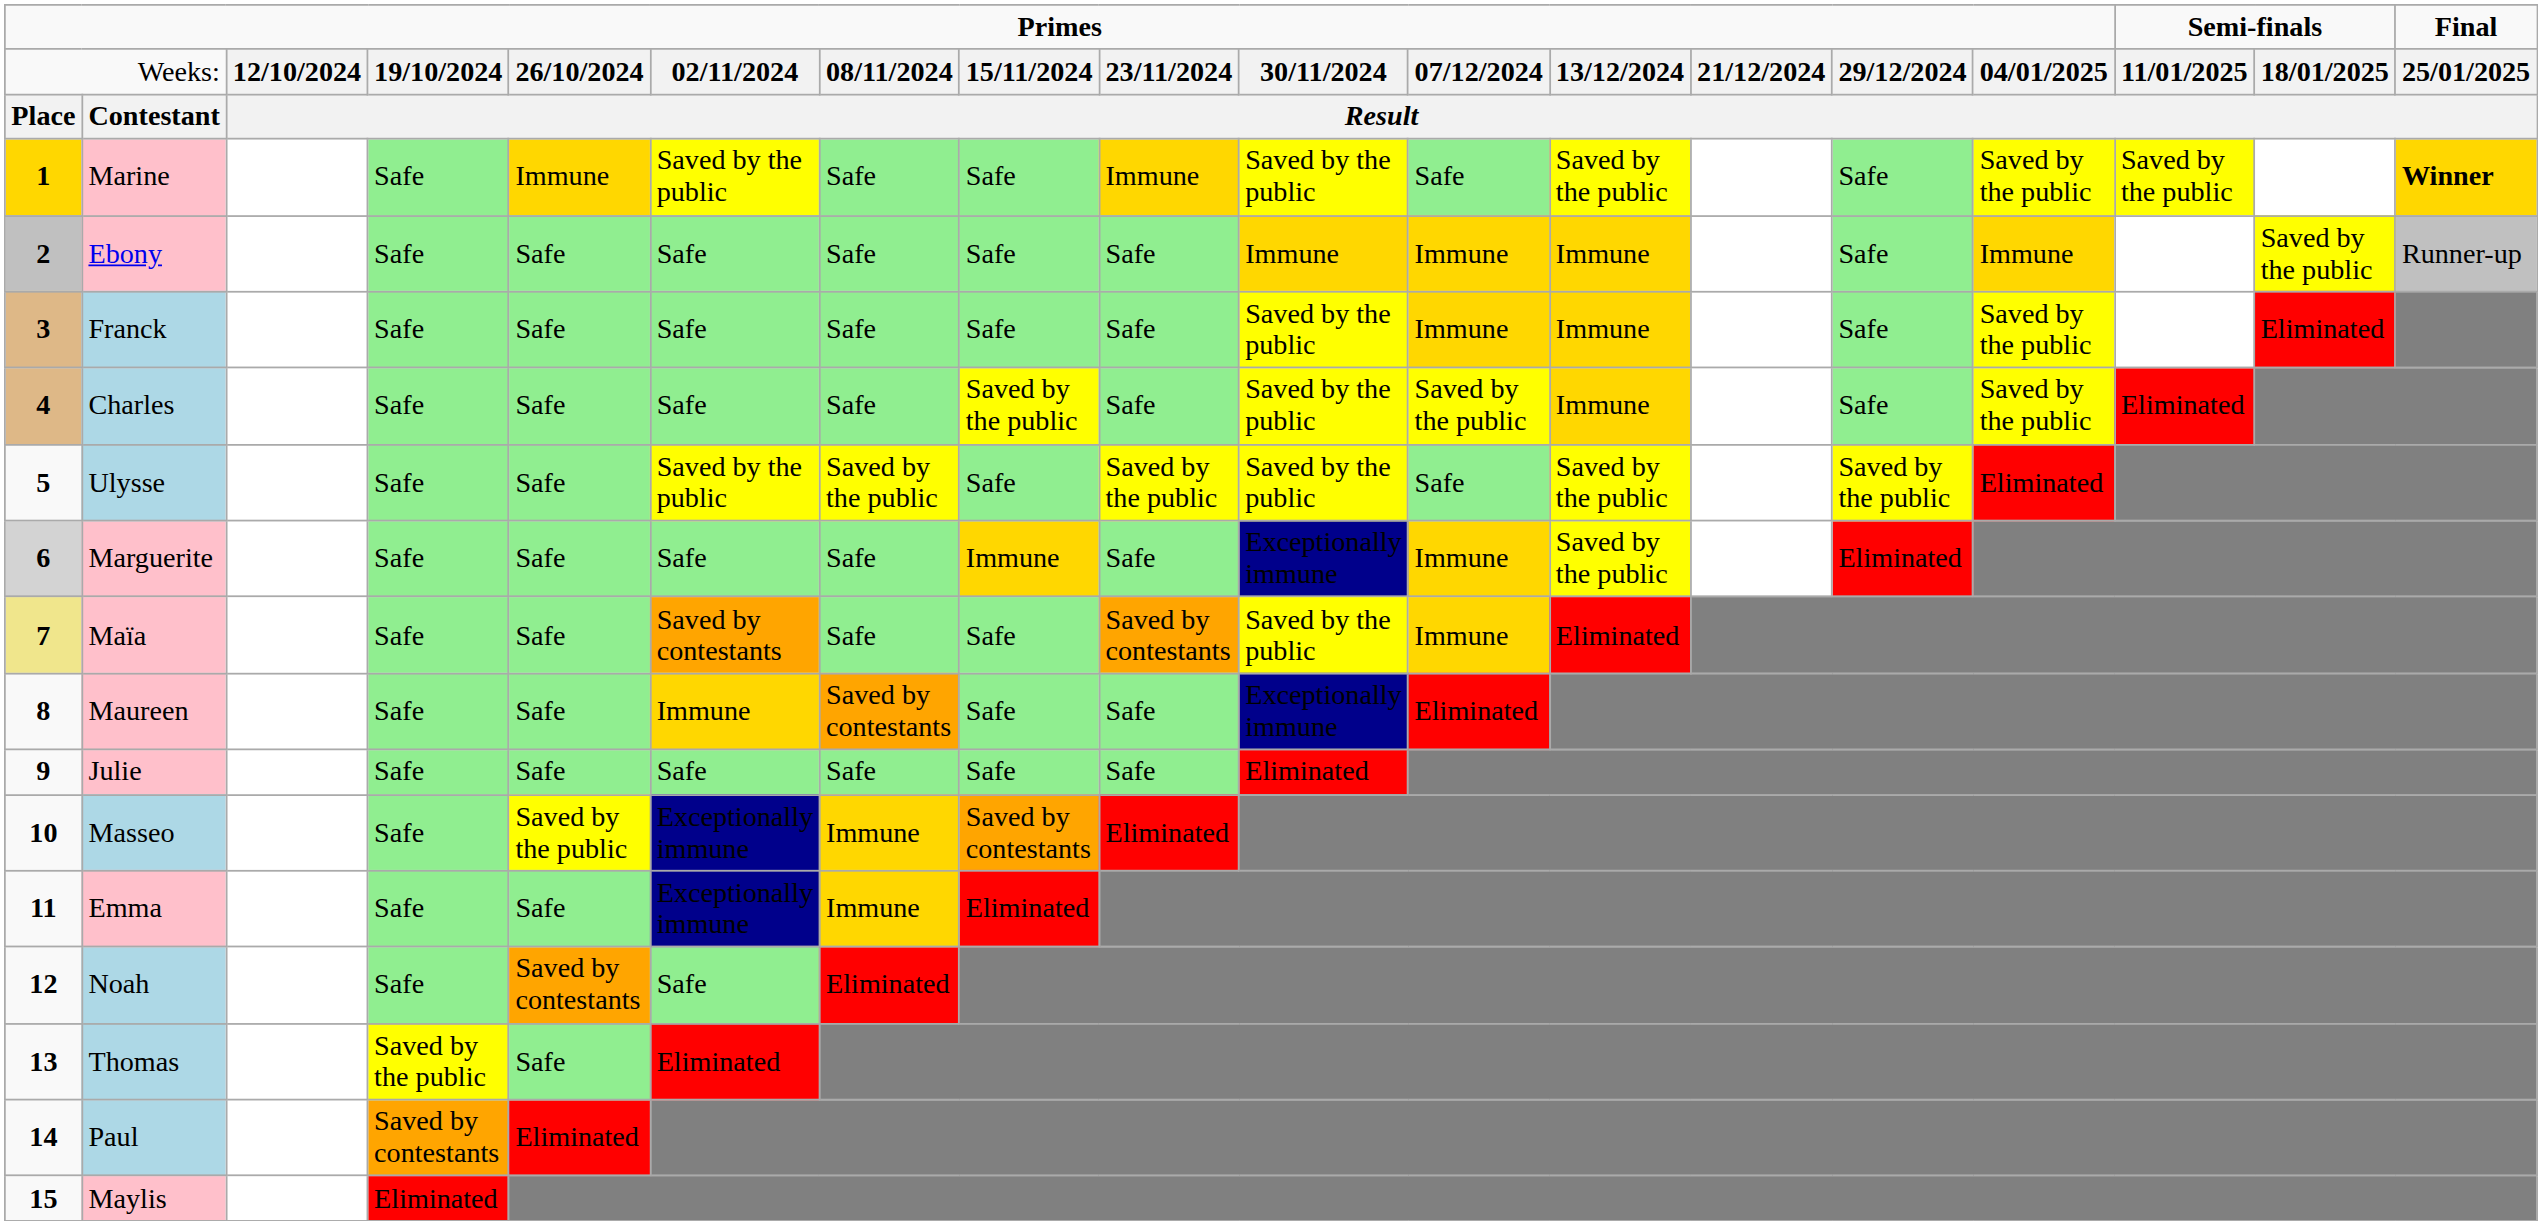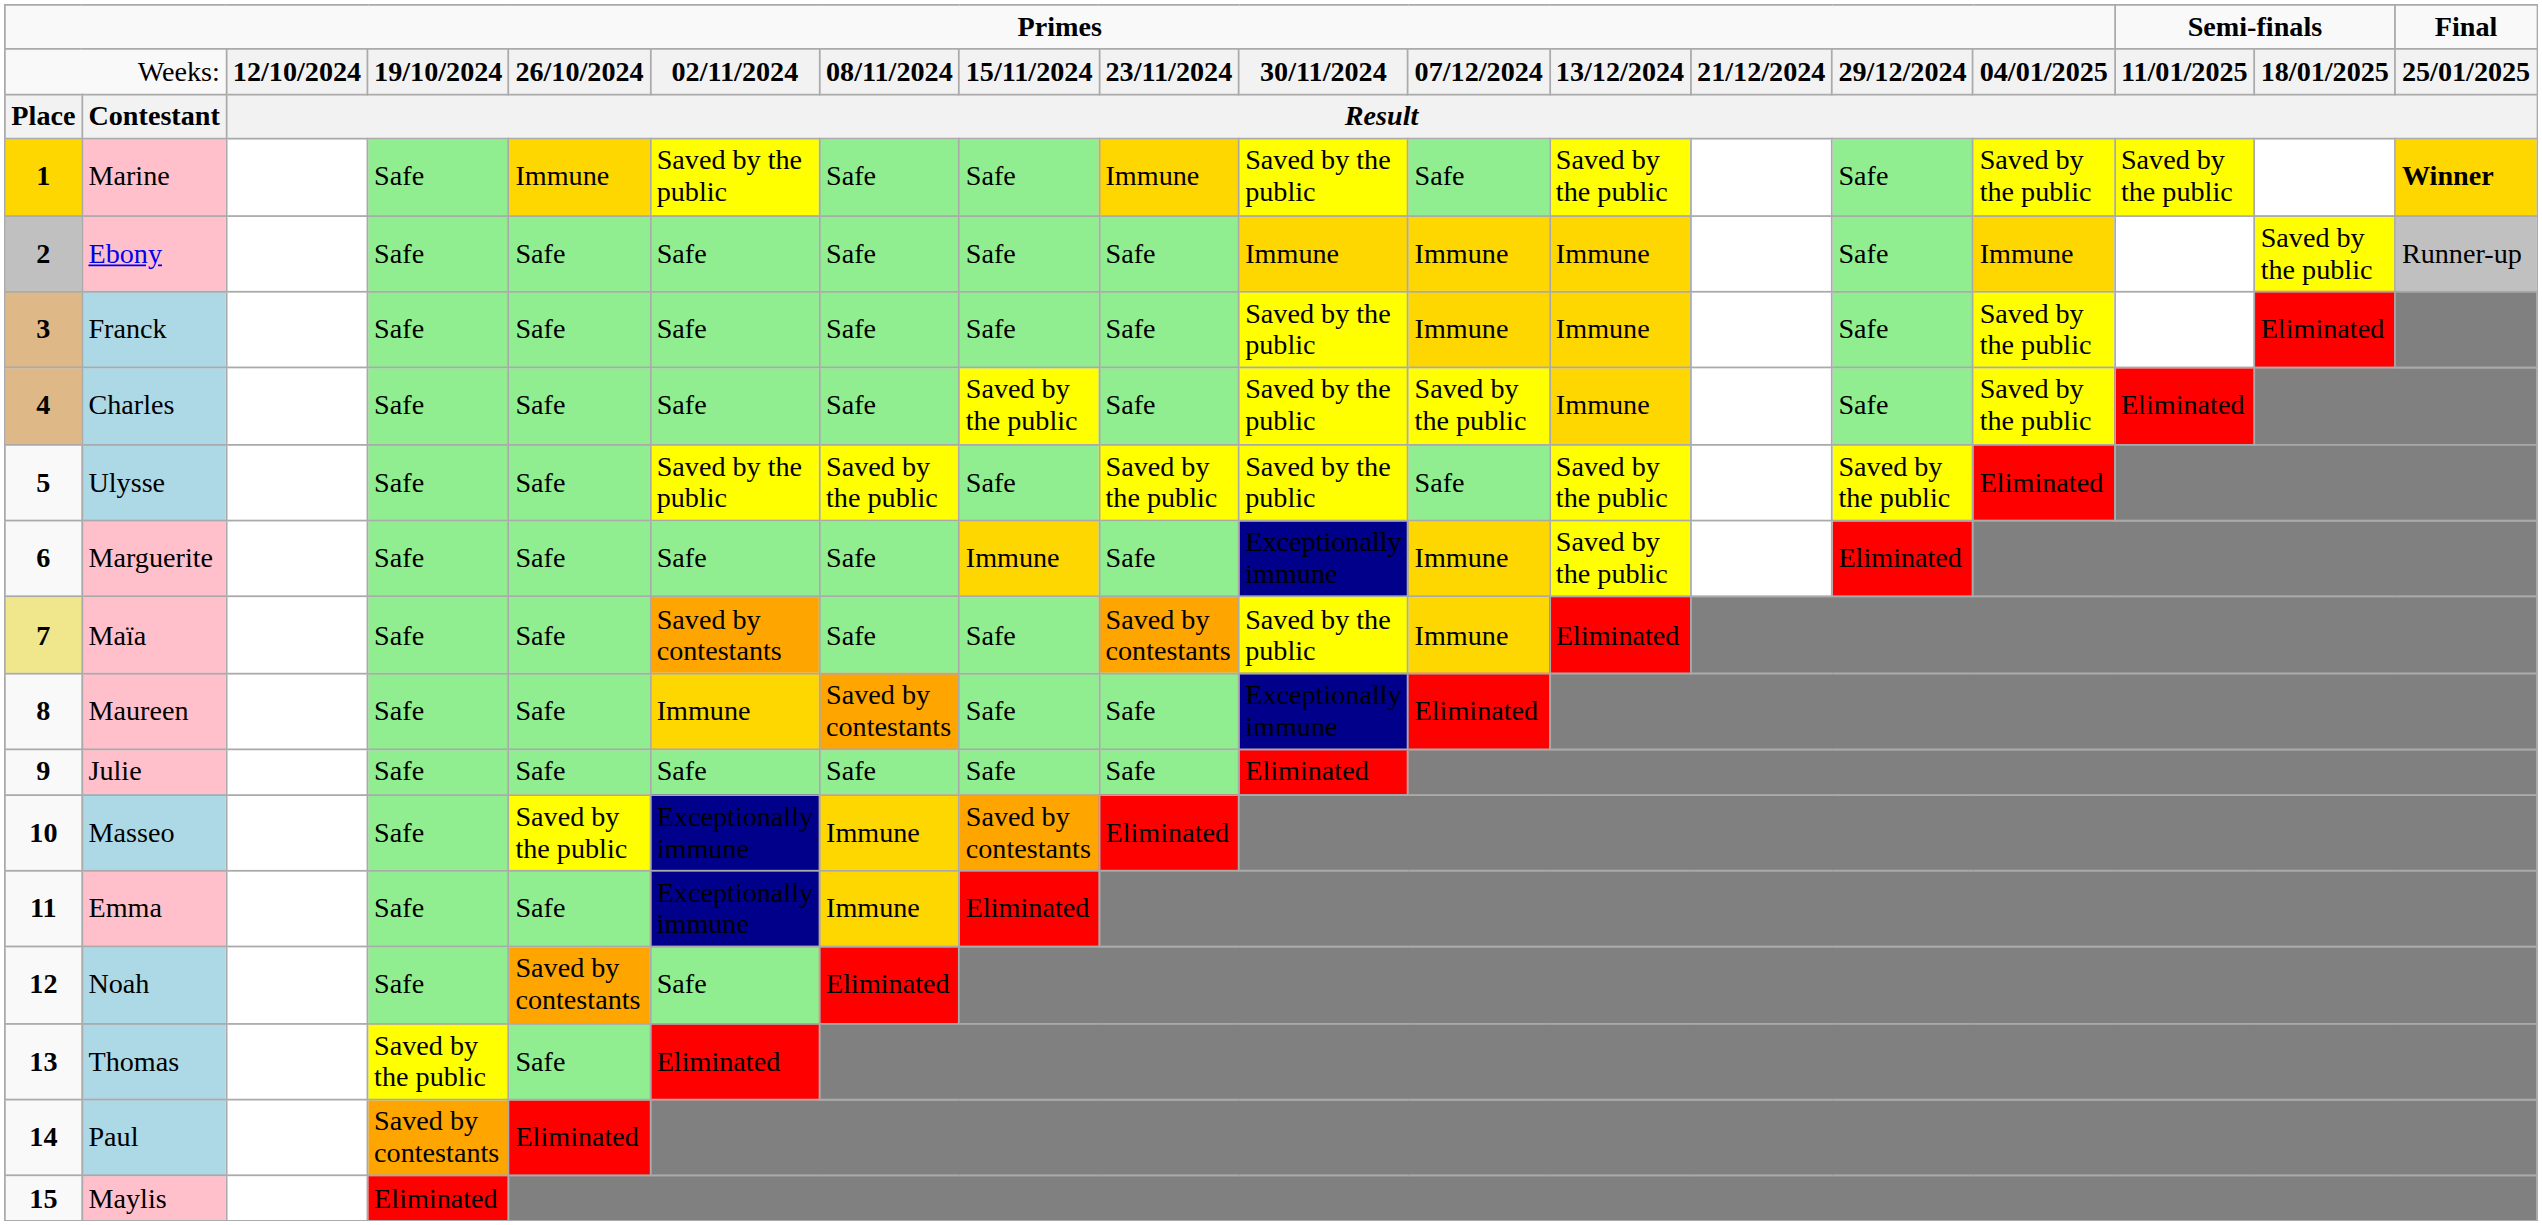(43, 558) lightgrey background -> (43, 558) no background
